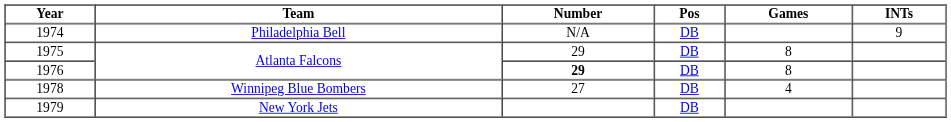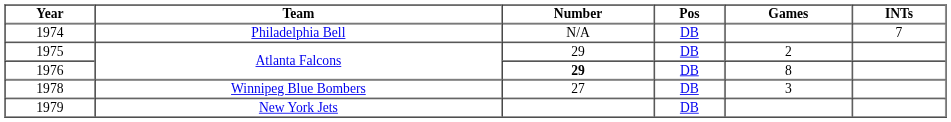(899, 32) 9 -> (899, 32) 7
(788, 51) 8 -> (788, 51) 2
(788, 89) 4 -> (788, 89) 3
